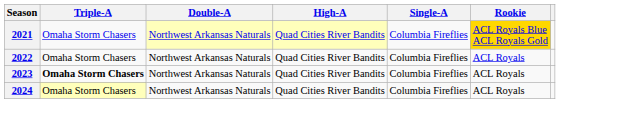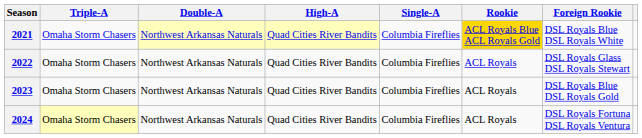+ column: (588, 12)
(93, 73) bold -> (89, 91) normal
